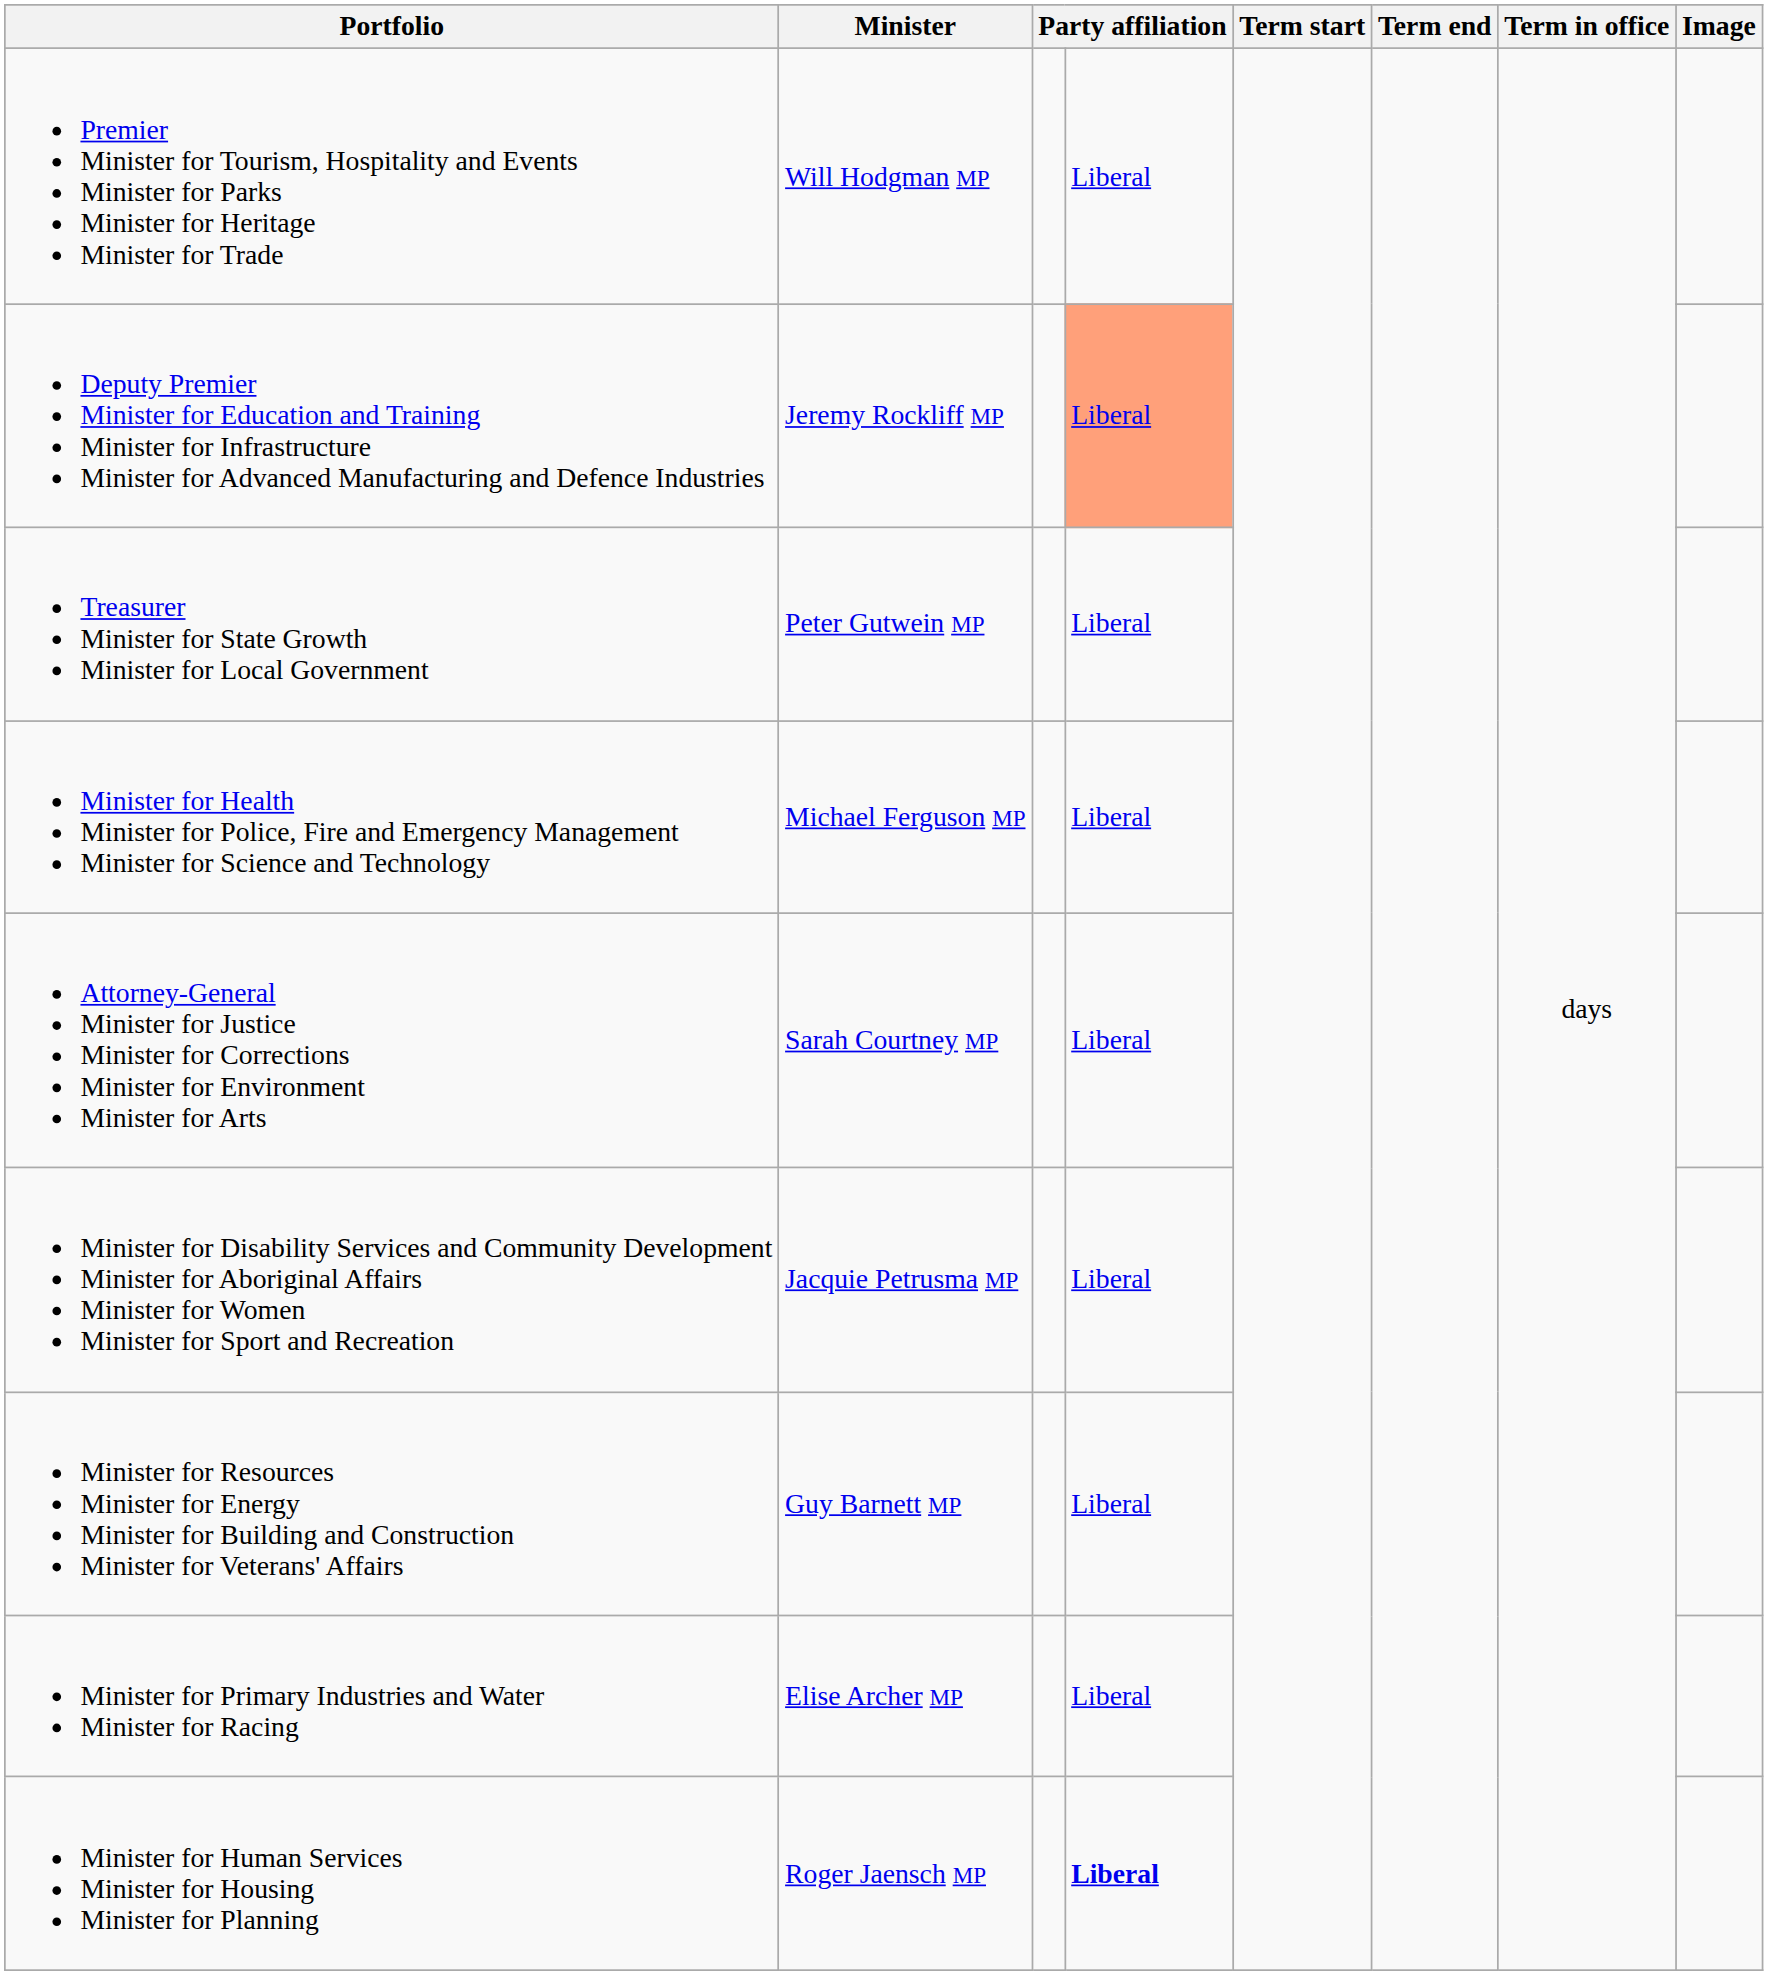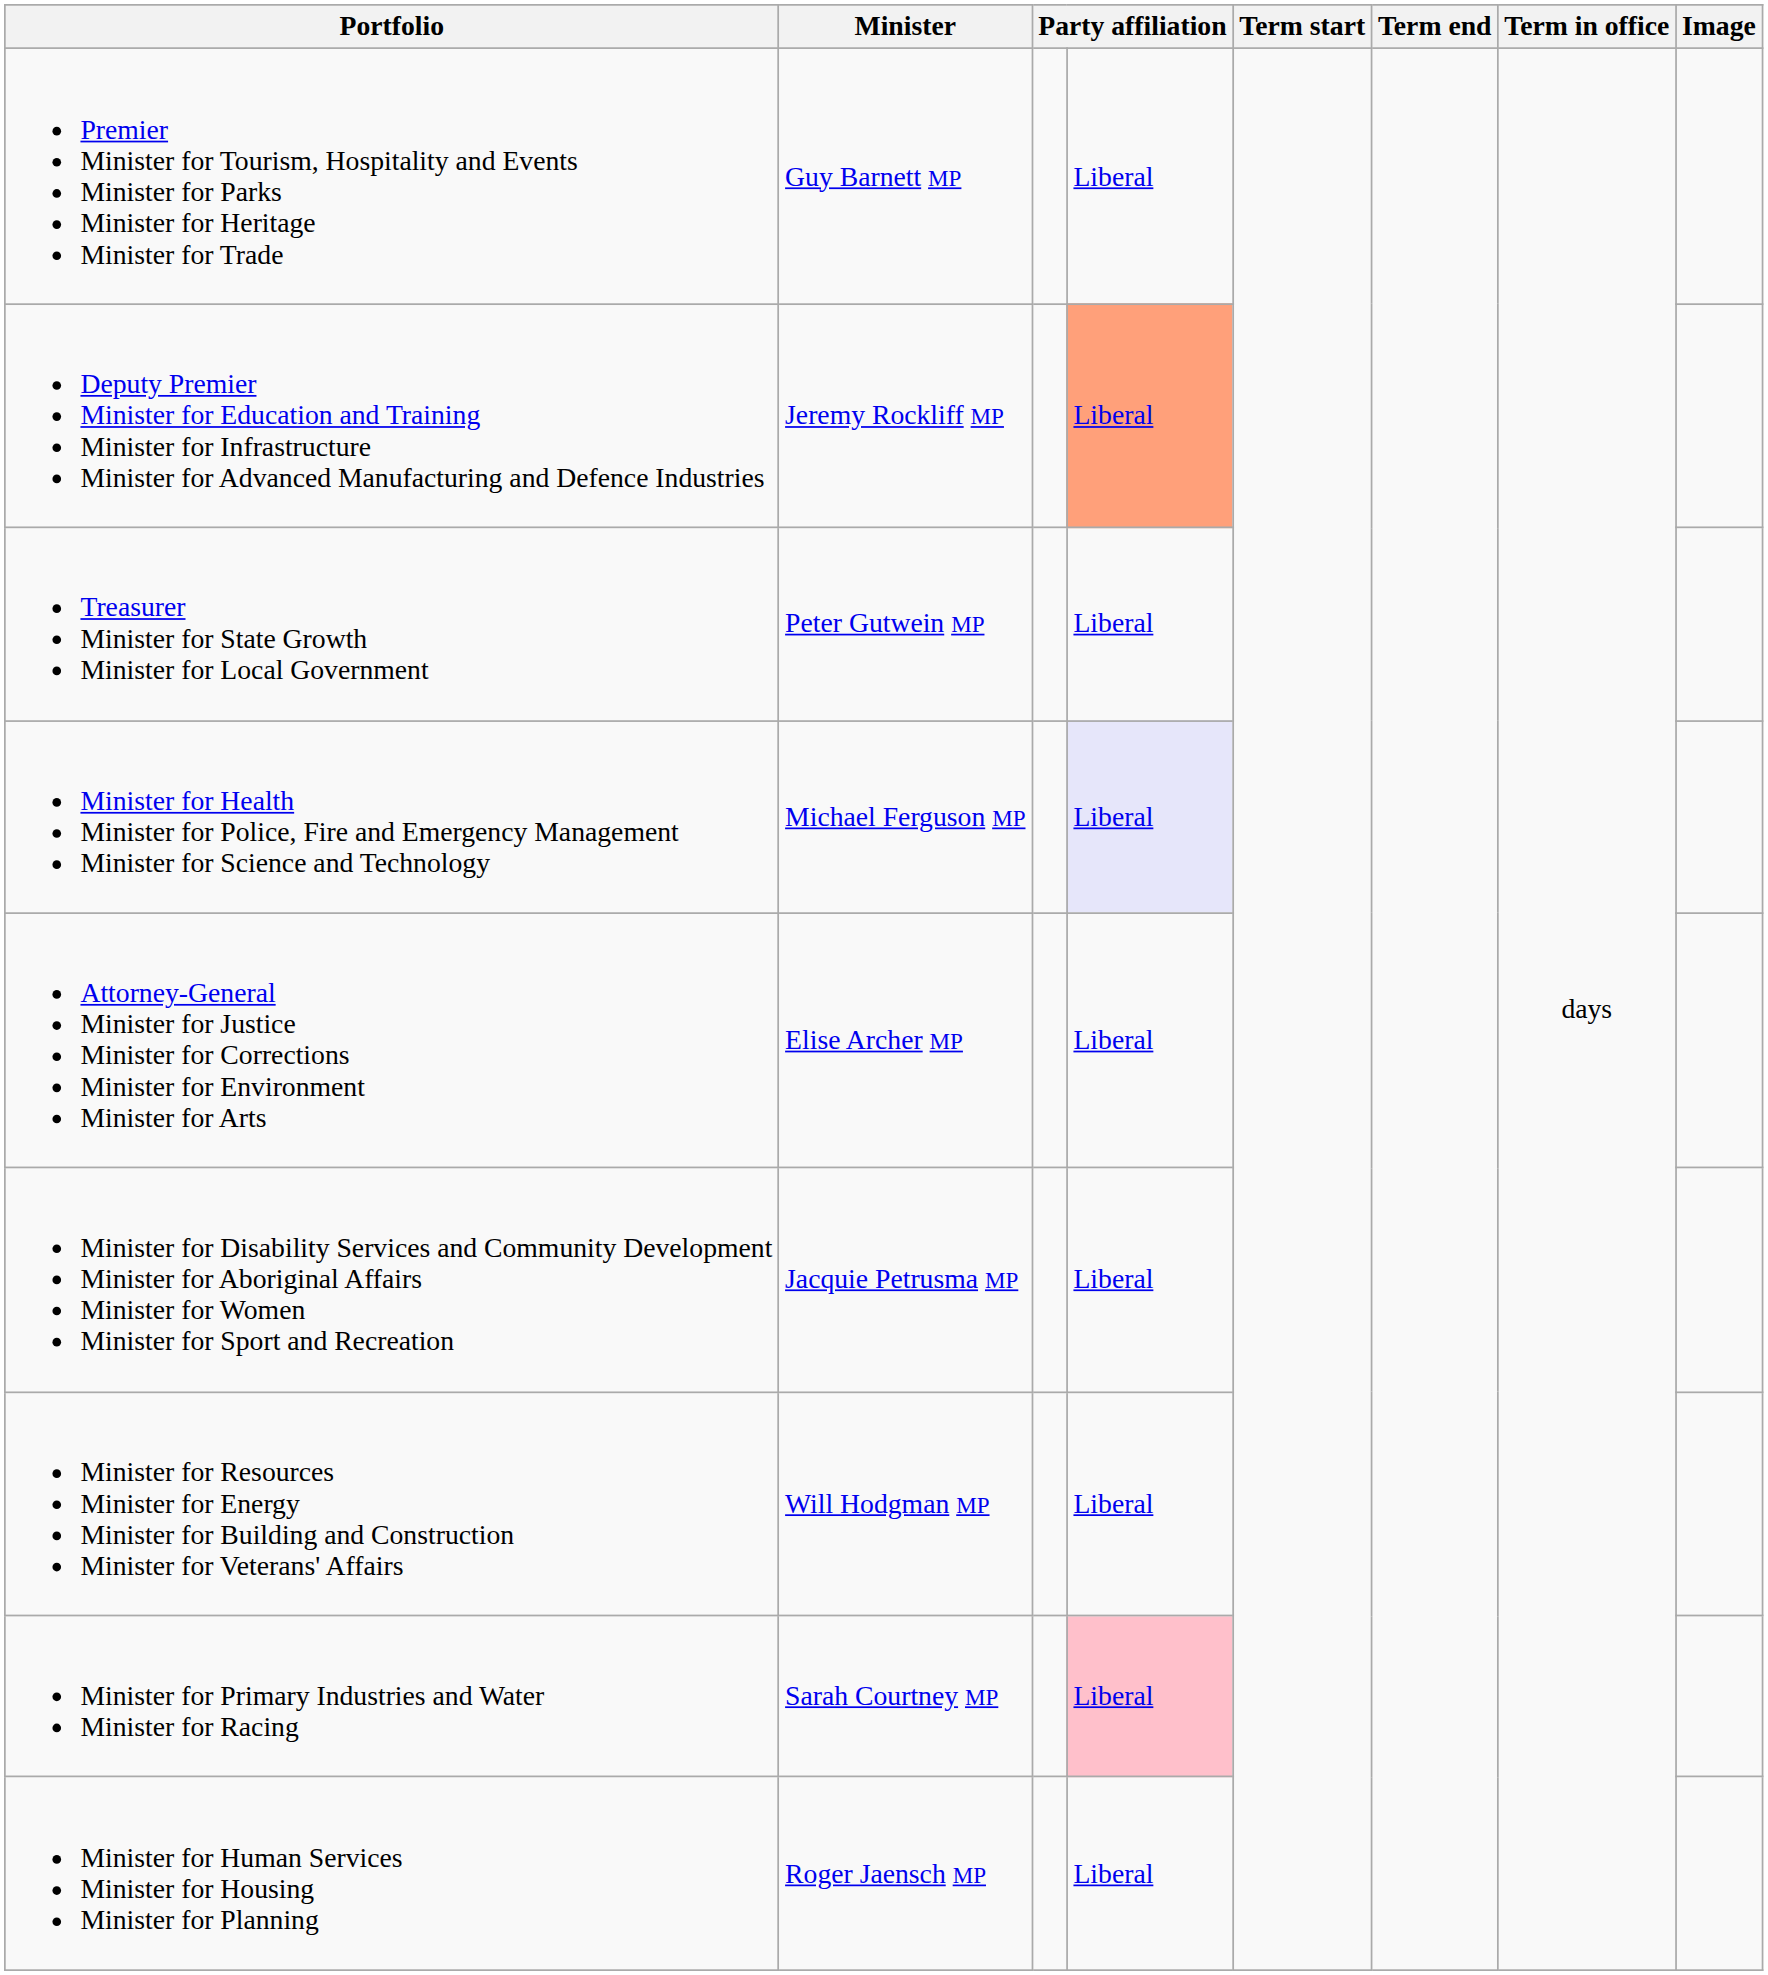(887, 175) Will Hodgman MP -> (873, 175) Guy Barnett MP
(1111, 816) no background -> (1113, 816) lavender background
(892, 1040) Sarah Courtney MP -> (874, 1040) Elise Archer MP
(873, 1503) Guy Barnett MP -> (887, 1503) Will Hodgman MP
(874, 1695) Elise Archer MP -> (892, 1695) Sarah Courtney MP
(1111, 1695) no background -> (1113, 1695) pink background
(1115, 1873) bold -> (1113, 1873) normal
